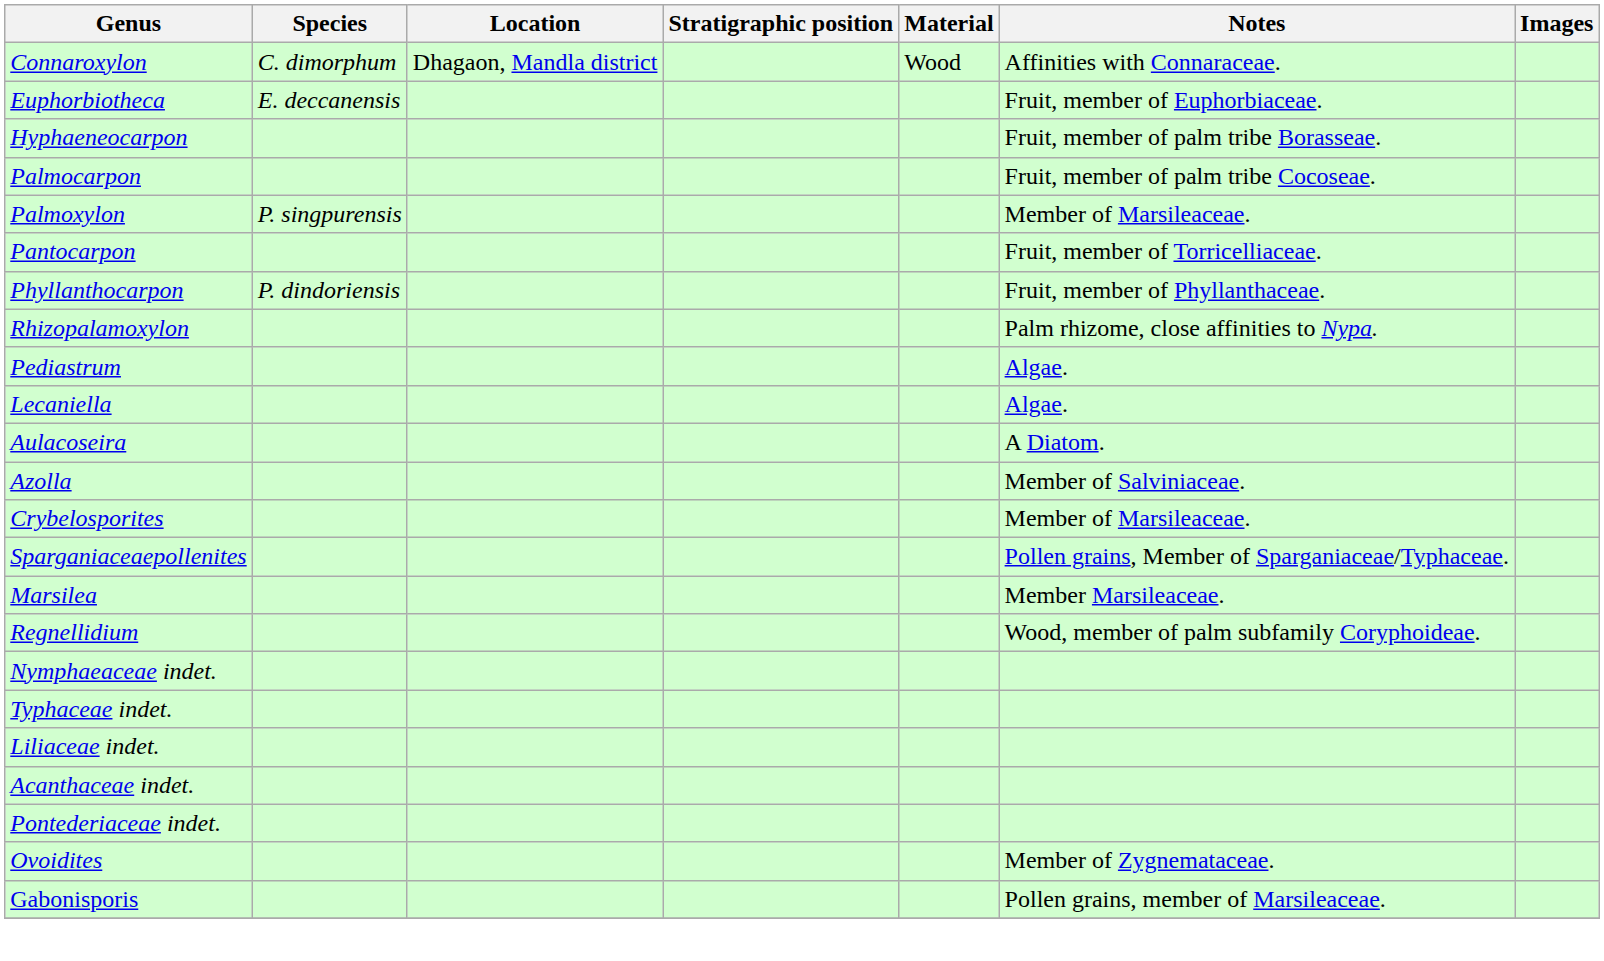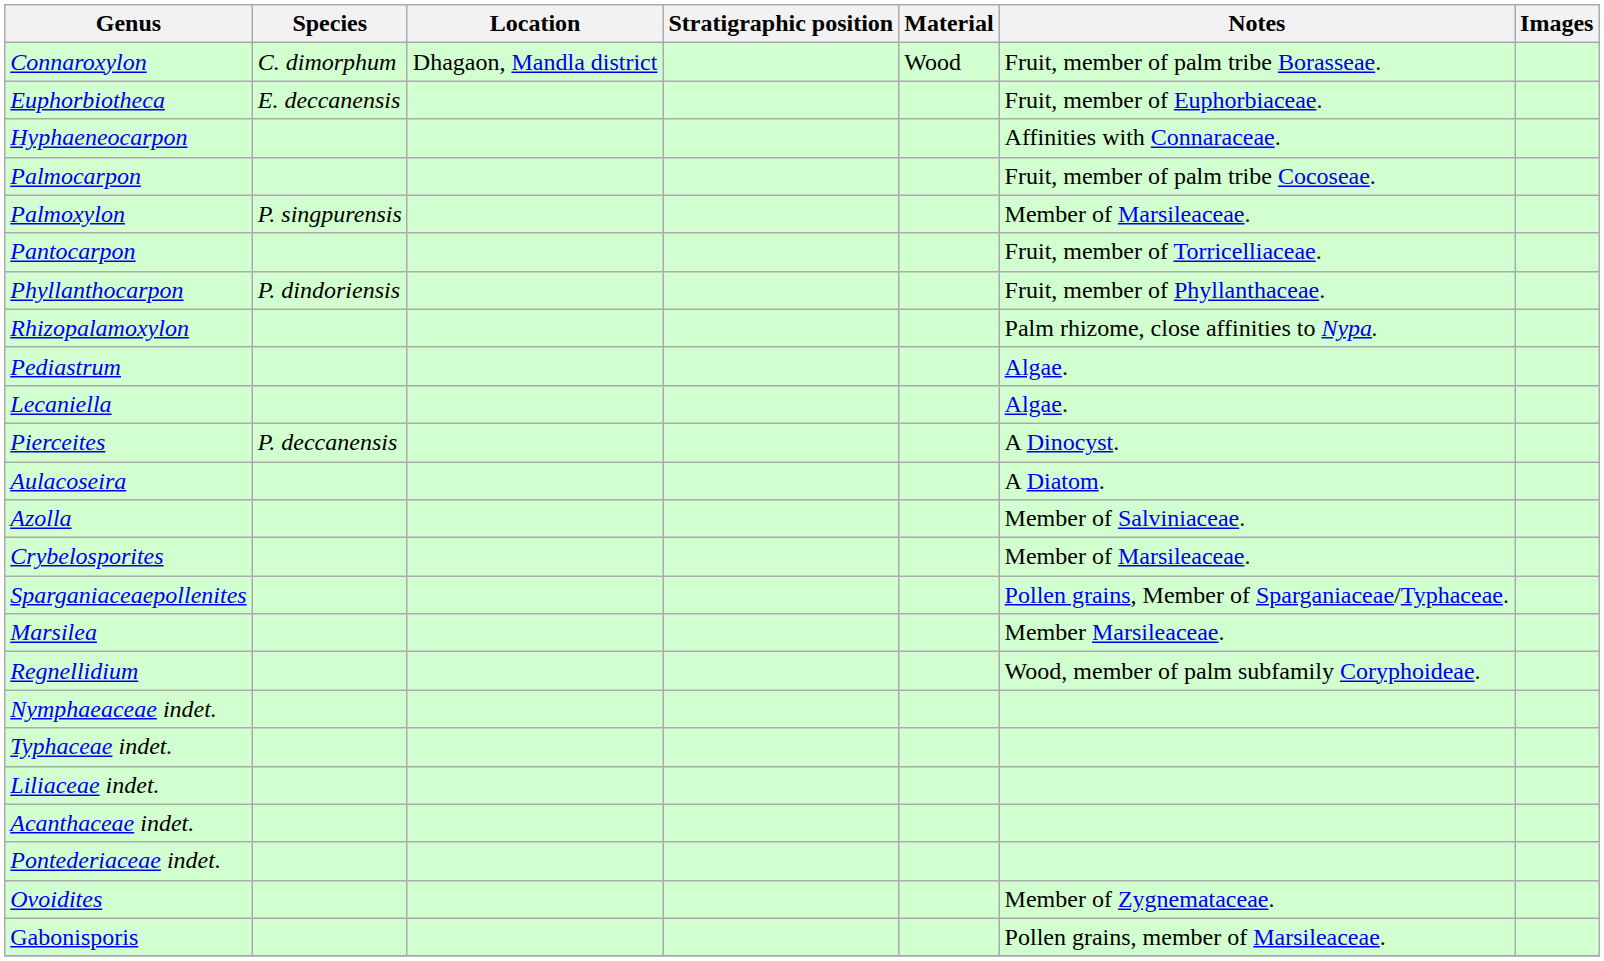(1143, 61) Affinities with Connaraceae. -> (1193, 61) Fruit, member of palm tribe Borasseae.
(1193, 137) Fruit, member of palm tribe Borasseae. -> (1143, 137) Affinities with Connaraceae.
+ row: (58, 442)
